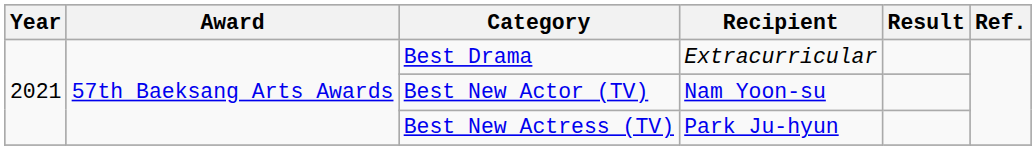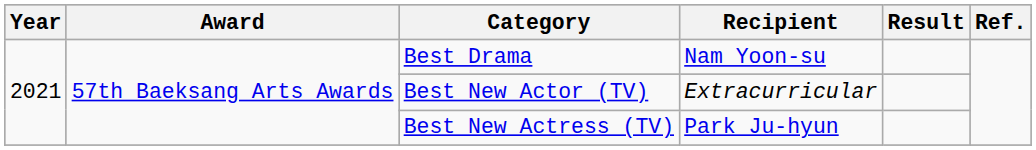(781, 57) Extracurricular -> (755, 57) Nam Yoon-su
(755, 92) Nam Yoon-su -> (781, 92) Extracurricular
